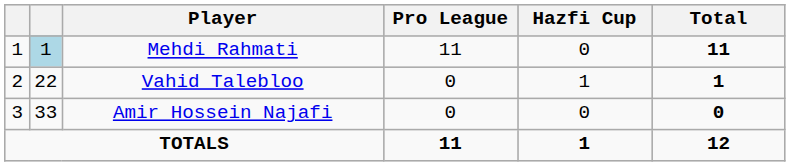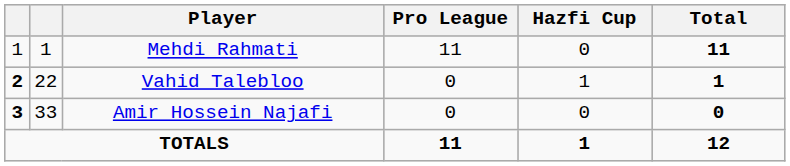(46, 52) lightblue background -> (46, 52) no background
(17, 83) normal -> (17, 83) bold
(17, 114) normal -> (17, 114) bold
